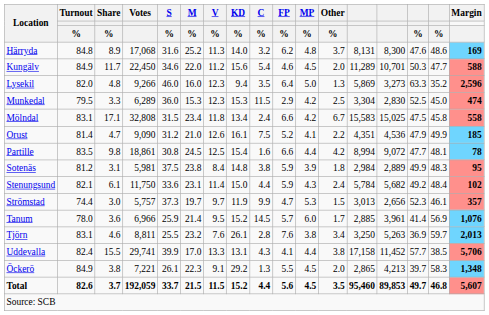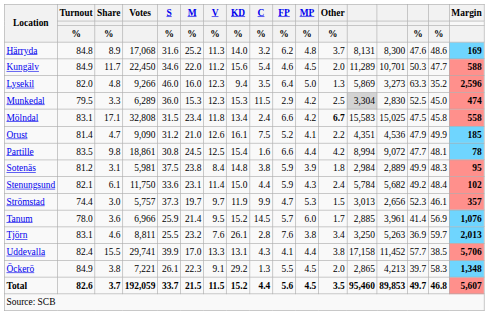(364, 101) no background -> (364, 101) lightgrey background
(339, 118) normal -> (339, 118) bold
